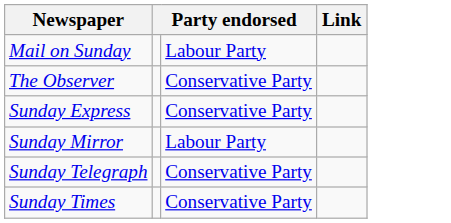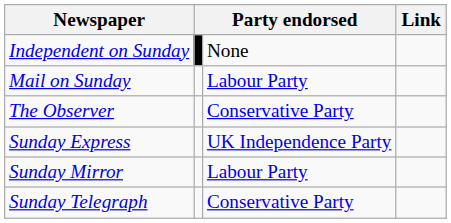+ row: (99, 50)
(239, 111) Conservative Party -> (299, 141) UK Independence Party
- row: (62, 202)
